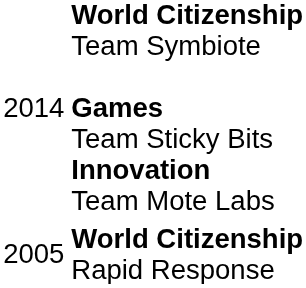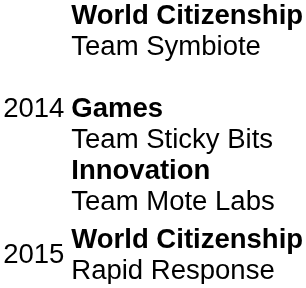(34, 254) 2005 -> (34, 254) 2015
